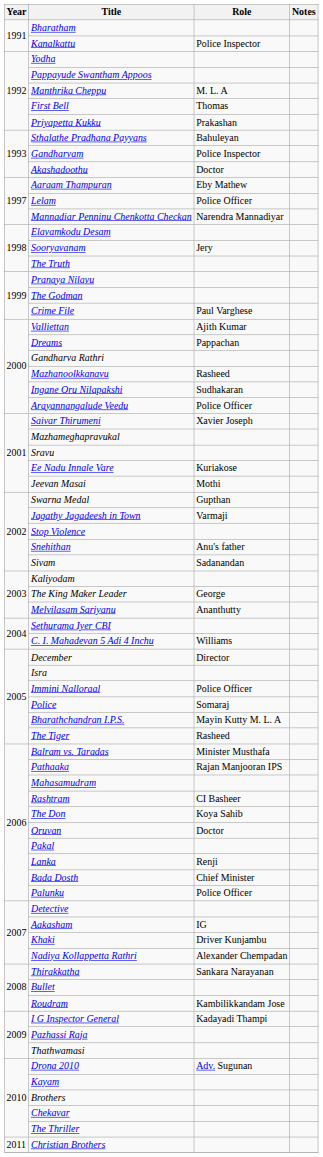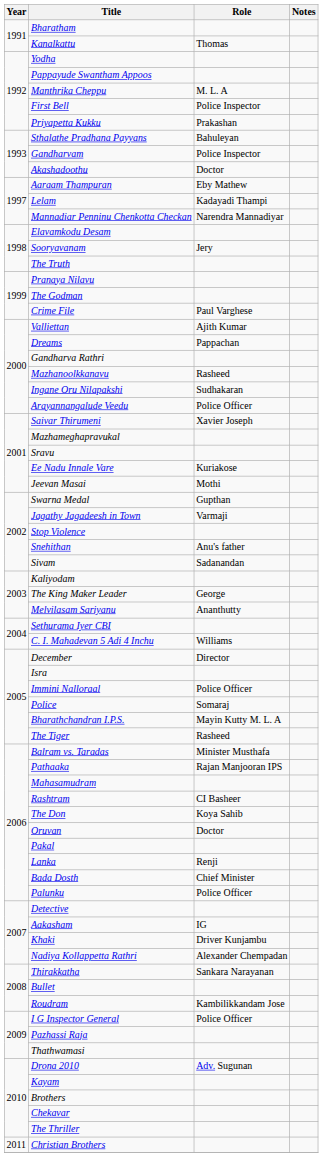(228, 43) Police Inspector -> (212, 43) Thomas
(212, 106) Thomas -> (228, 106) Police Inspector
(224, 201) Police Officer -> (232, 201) Kadayadi Thampi
(232, 1019) Kadayadi Thampi -> (224, 1019) Police Officer
